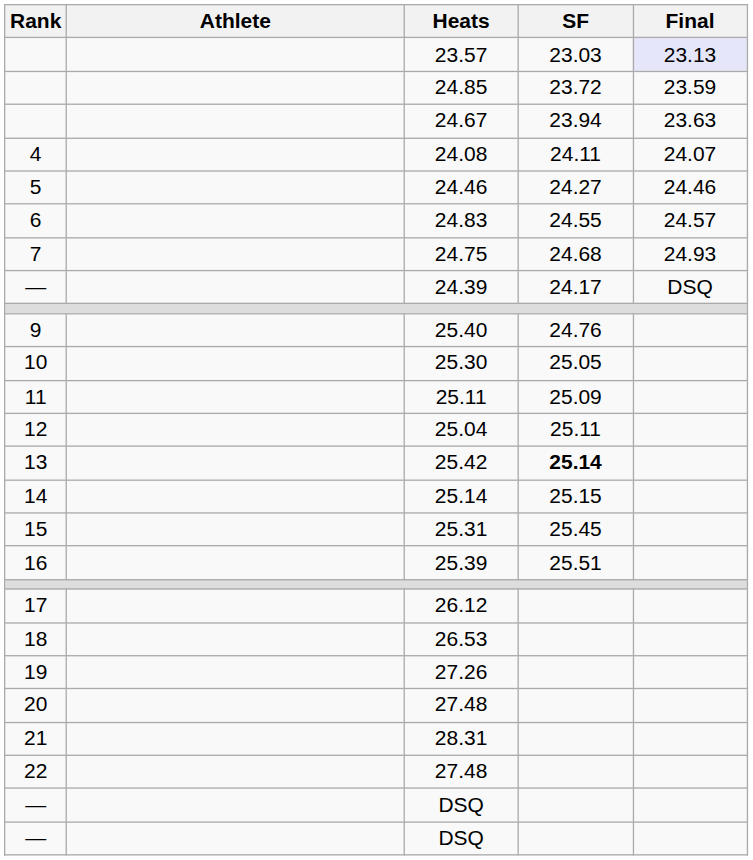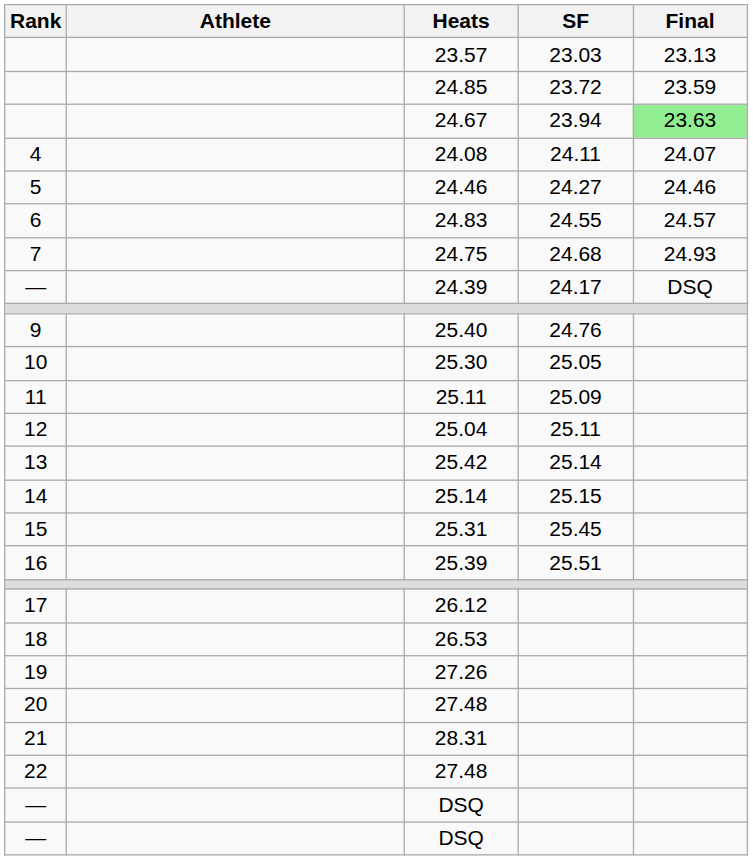(690, 54) lavender background -> (690, 54) no background
(690, 120) no background -> (690, 120) lightgreen background
(576, 462) bold -> (576, 462) normal
